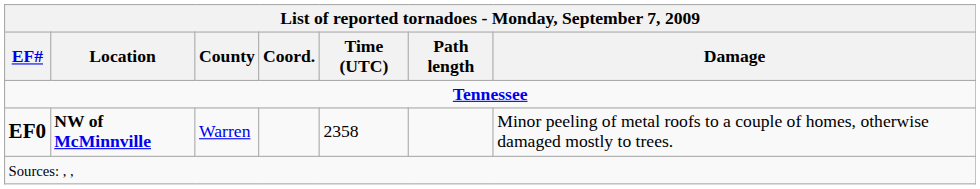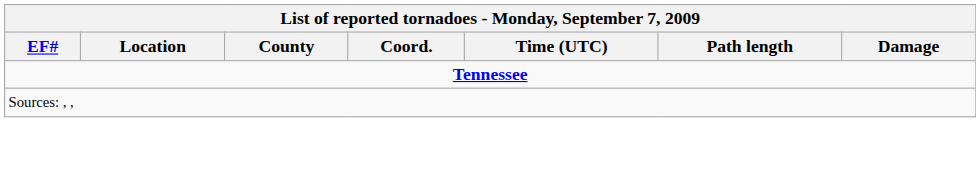- row: (27, 131)
